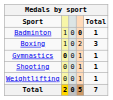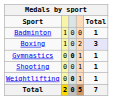(80, 33) bold -> (80, 33) normal
(96, 44) no background -> (96, 44) lavender background
(65, 56) bold -> (65, 56) normal
(72, 56) normal -> (72, 56) bold
(72, 79) normal -> (72, 79) bold
